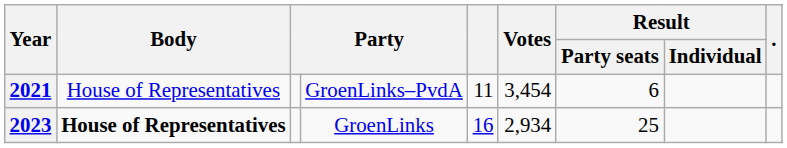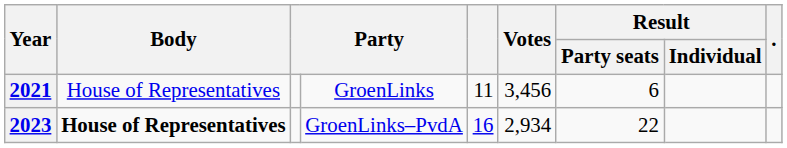(384, 90) GroenLinks–PvdA -> (384, 90) GroenLinks
(528, 90) 3,454 -> (528, 90) 3,456
(384, 125) GroenLinks -> (384, 125) GroenLinks–PvdA
(649, 125) 25 -> (649, 125) 22
